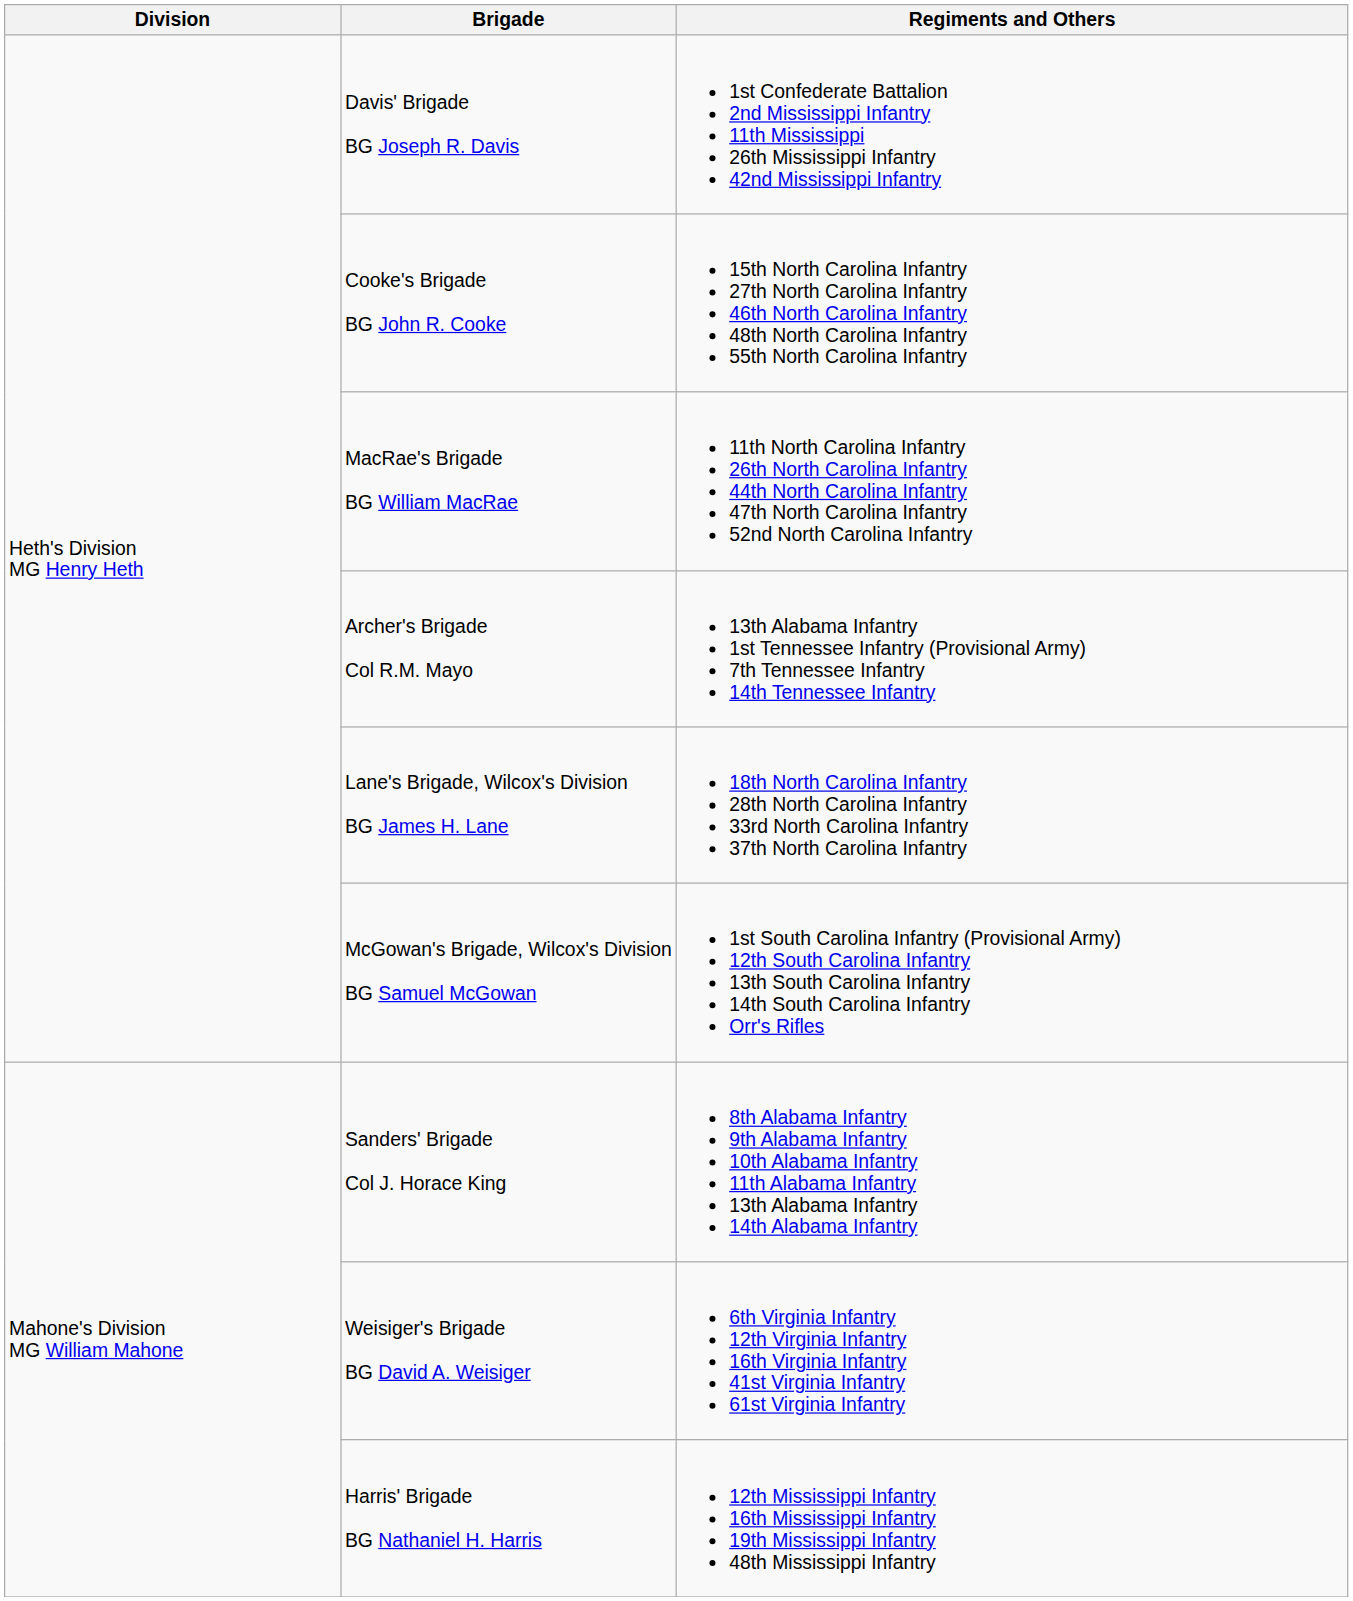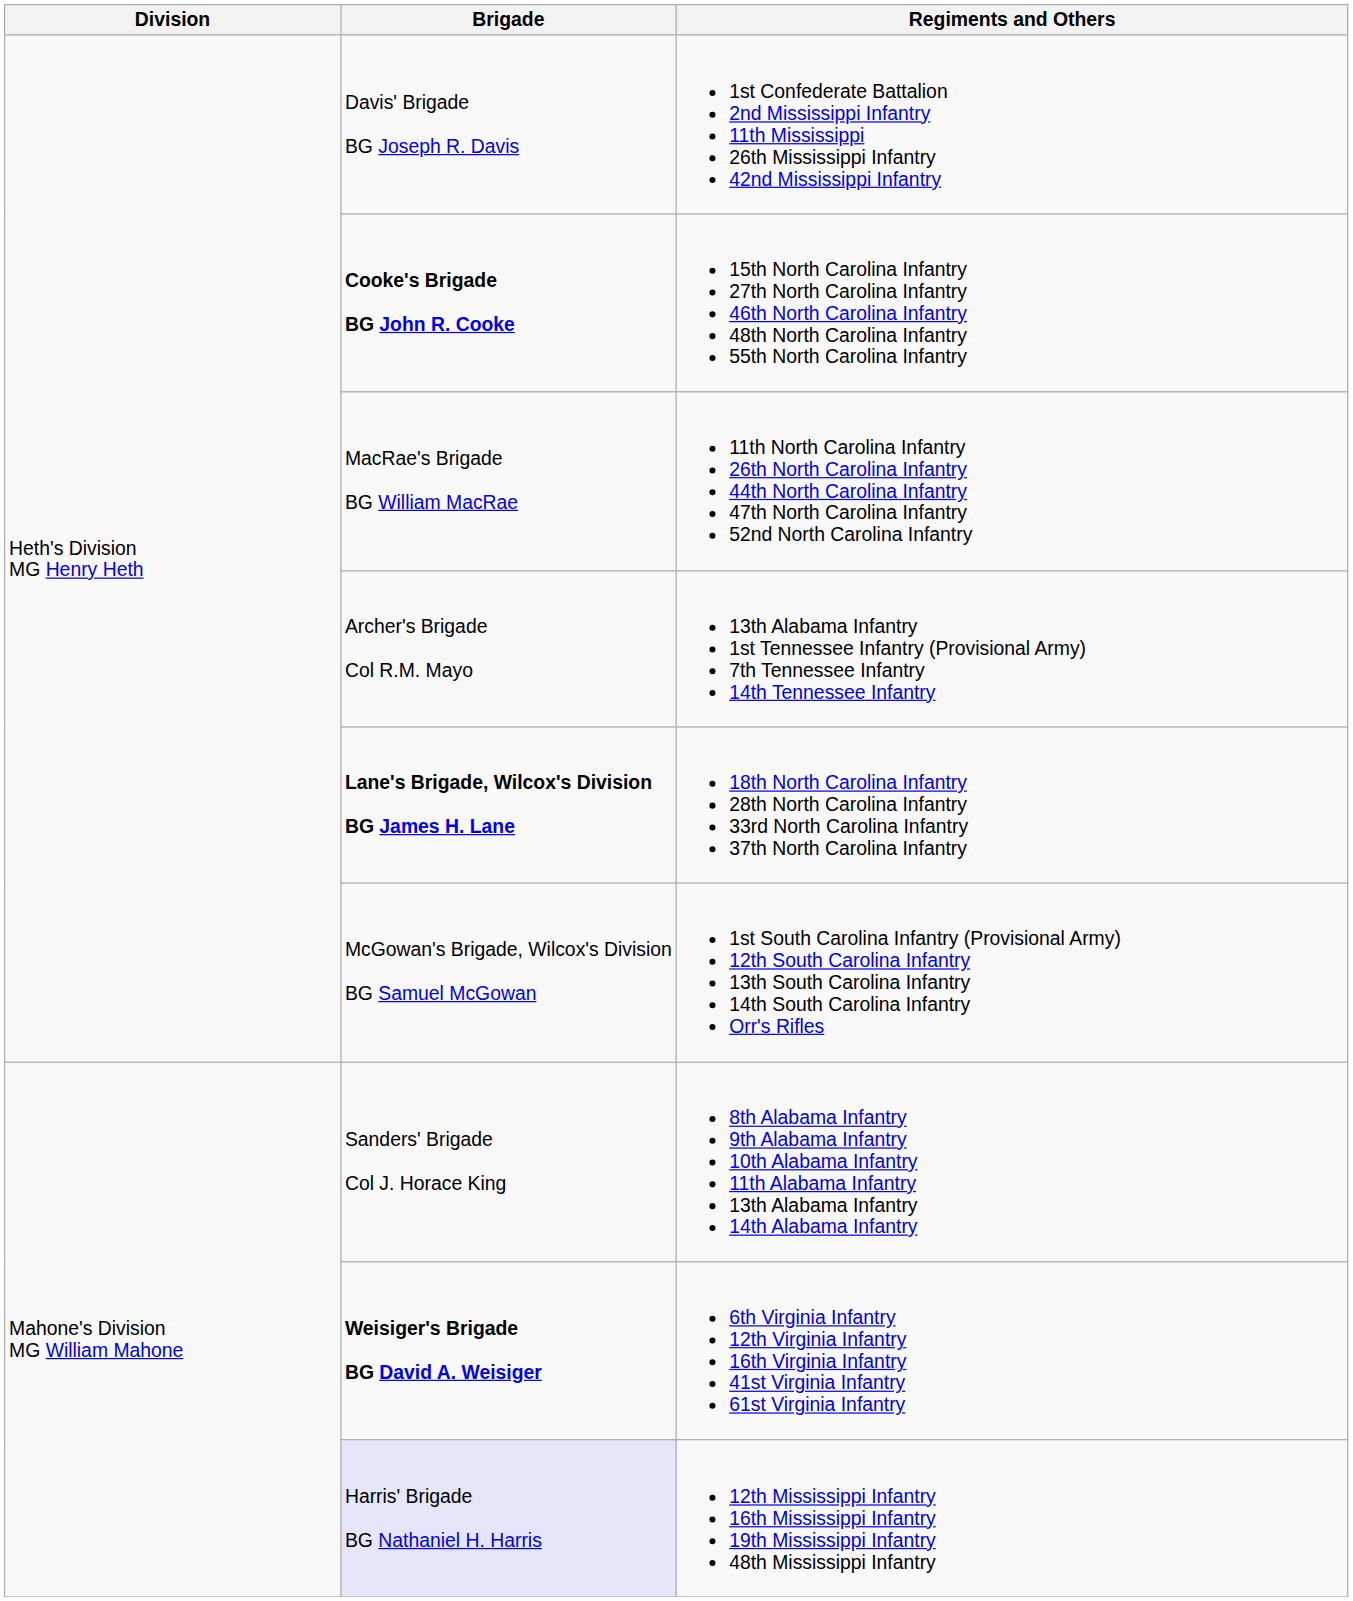(426, 302) normal -> (430, 302) bold
(486, 804) normal -> (498, 804) bold
(438, 1350) normal -> (443, 1350) bold
(443, 1518) no background -> (443, 1518) lavender background
